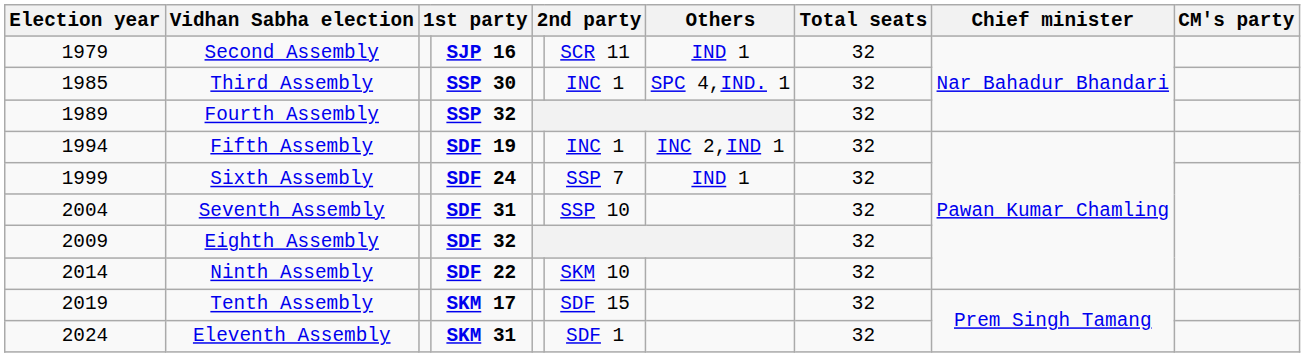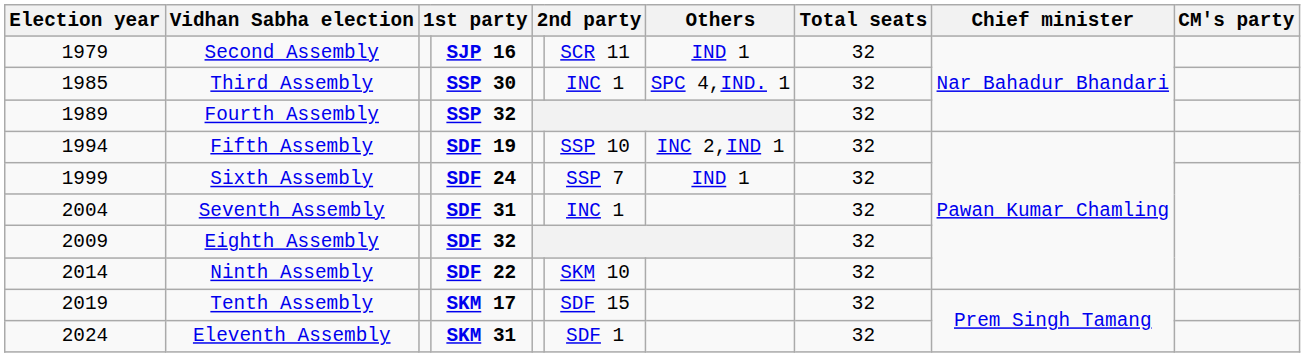(595, 147) INC 1 -> (595, 147) SSP 10
(595, 210) SSP 10 -> (595, 210) INC 1
